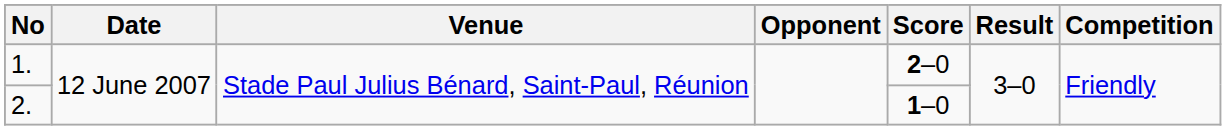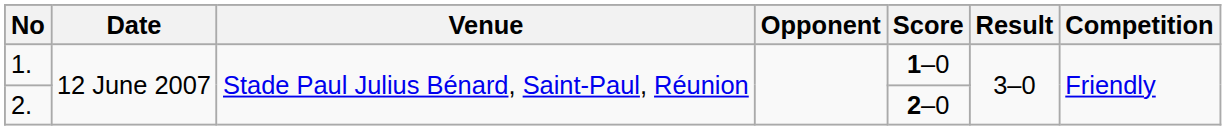(928, 65) 2–0 -> (928, 65) 1–0
(928, 105) 1–0 -> (928, 105) 2–0
